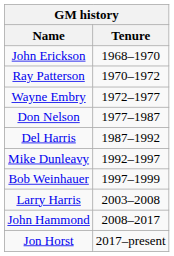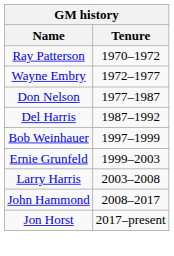- row: (49, 55)
- row: (49, 158)
+ row: (49, 158)
